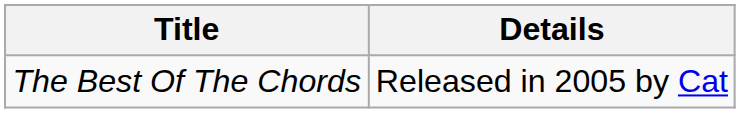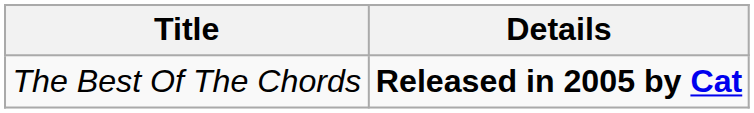(552, 81) normal -> (559, 81) bold
